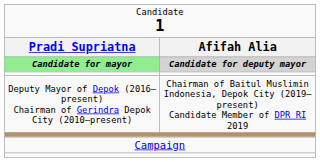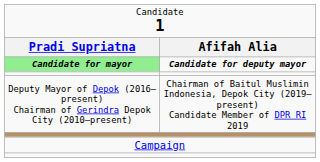(238, 64) lightgrey background -> (238, 64) no background
